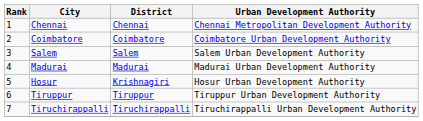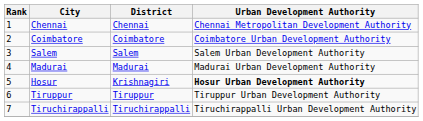(279, 81) normal -> (279, 81) bold
